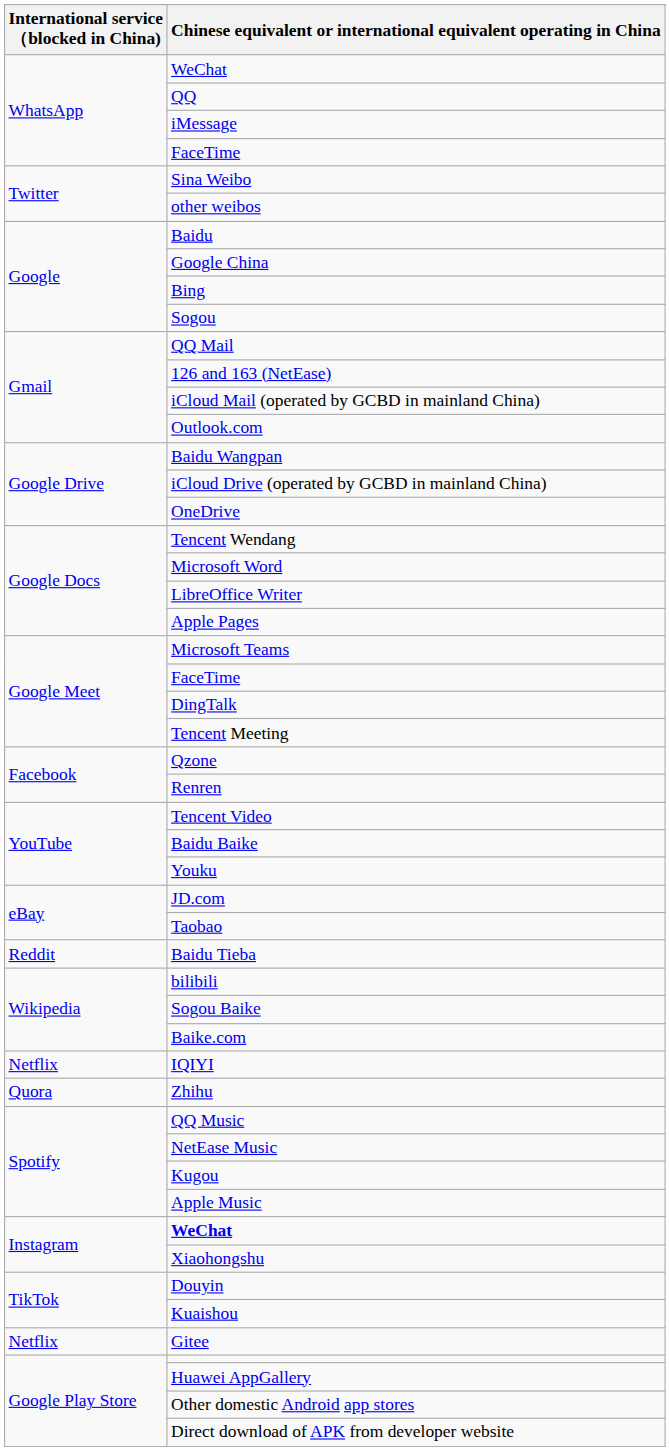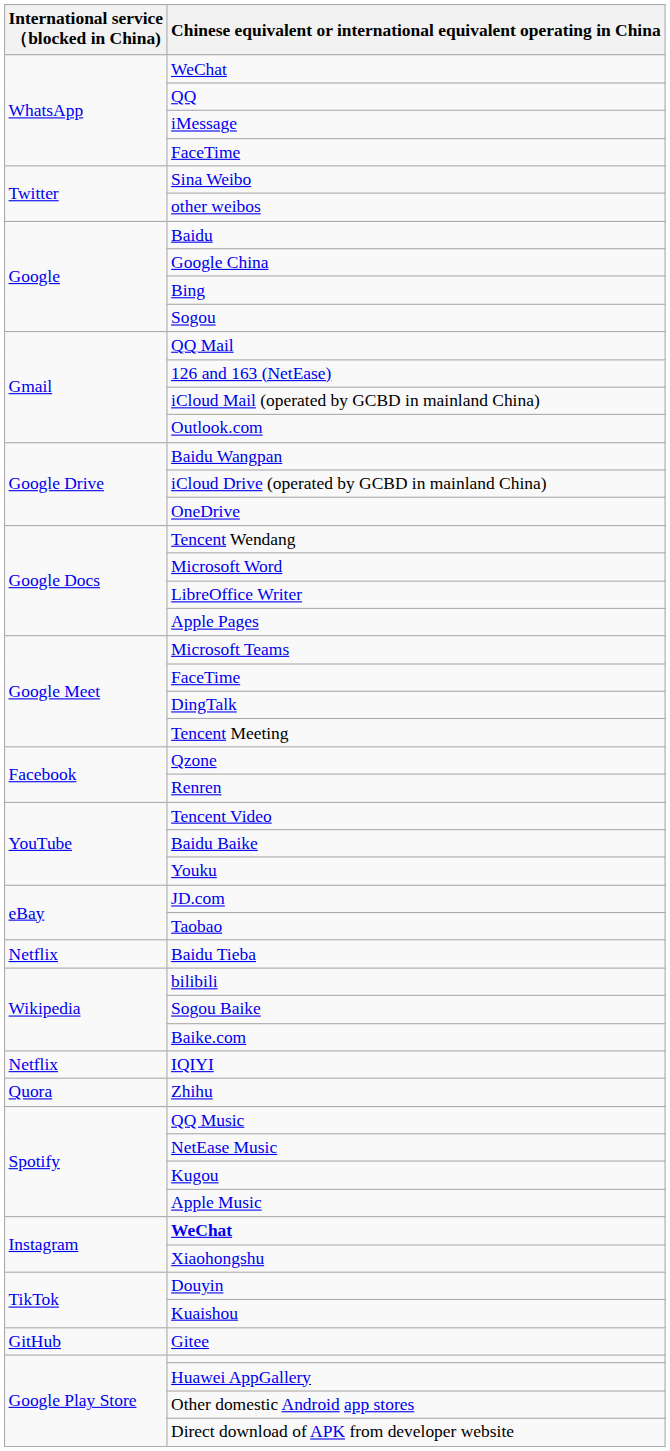(32, 953) Reddit -> (33, 953) Netflix
(33, 1341) Netflix -> (35, 1341) GitHub
